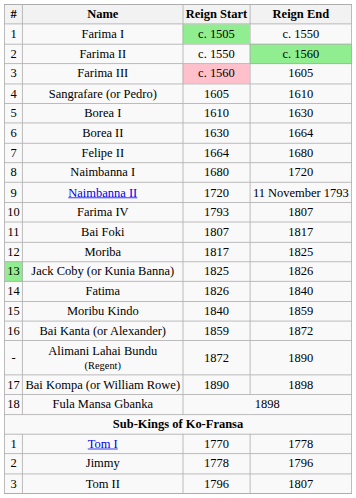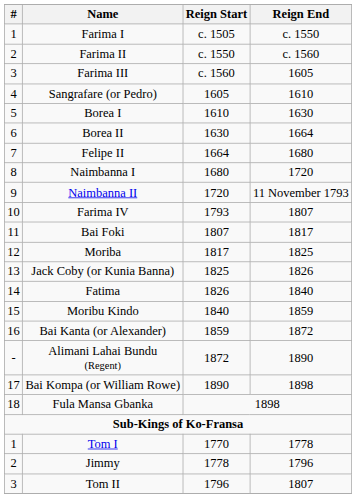(216, 34) lightgreen background -> (216, 34) no background
(301, 53) lightgreen background -> (301, 53) no background
(216, 73) pink background -> (216, 73) no background
(14, 271) lightgreen background -> (14, 271) no background
